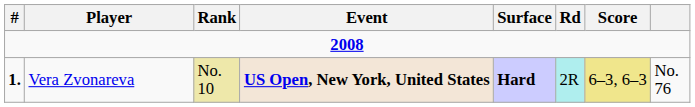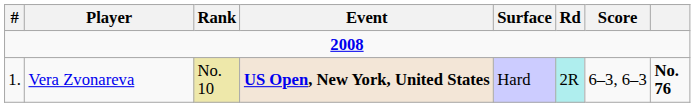(15, 79) bold -> (15, 79) normal
(516, 79) bold -> (514, 79) normal
(618, 79) khaki background -> (618, 79) no background
(667, 79) normal -> (667, 79) bold
